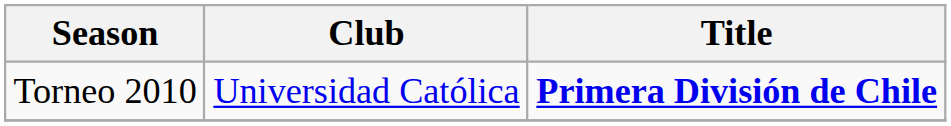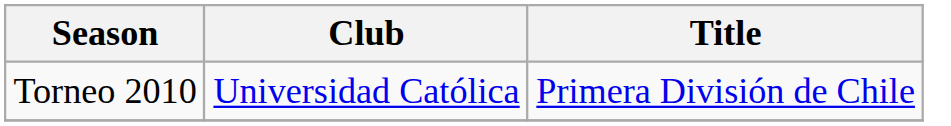(737, 90) bold -> (726, 90) normal
